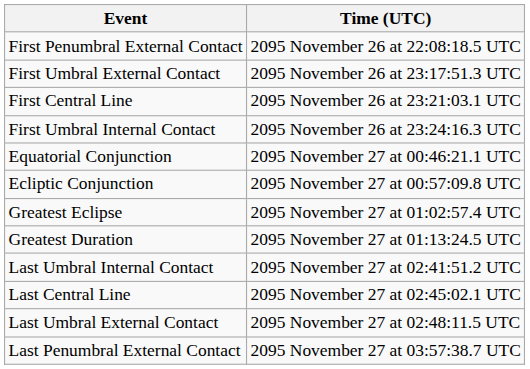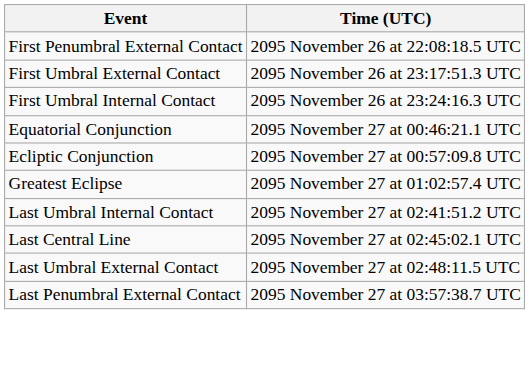- row: (71, 101)
- row: (71, 239)
